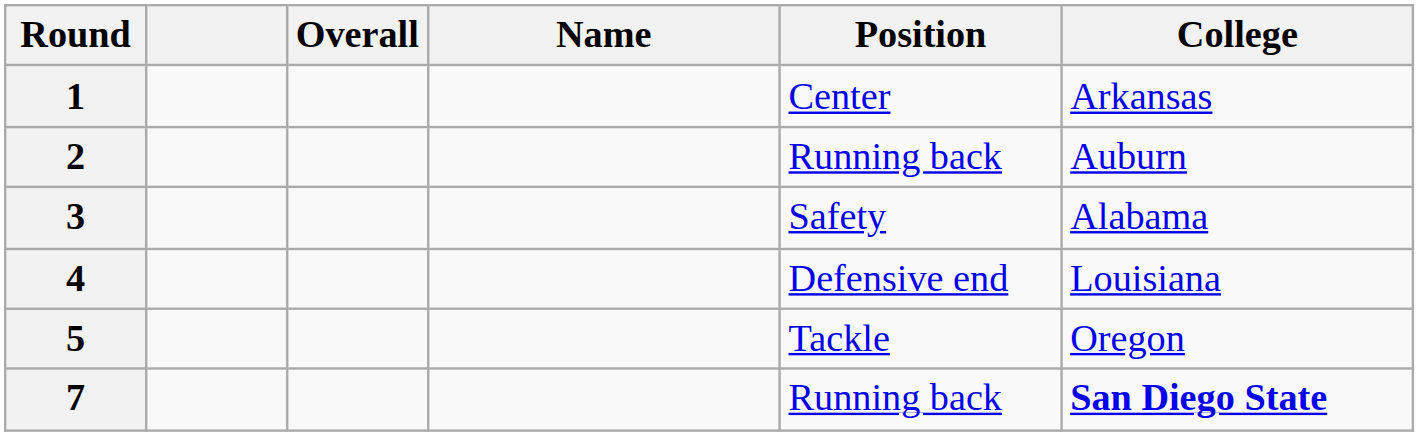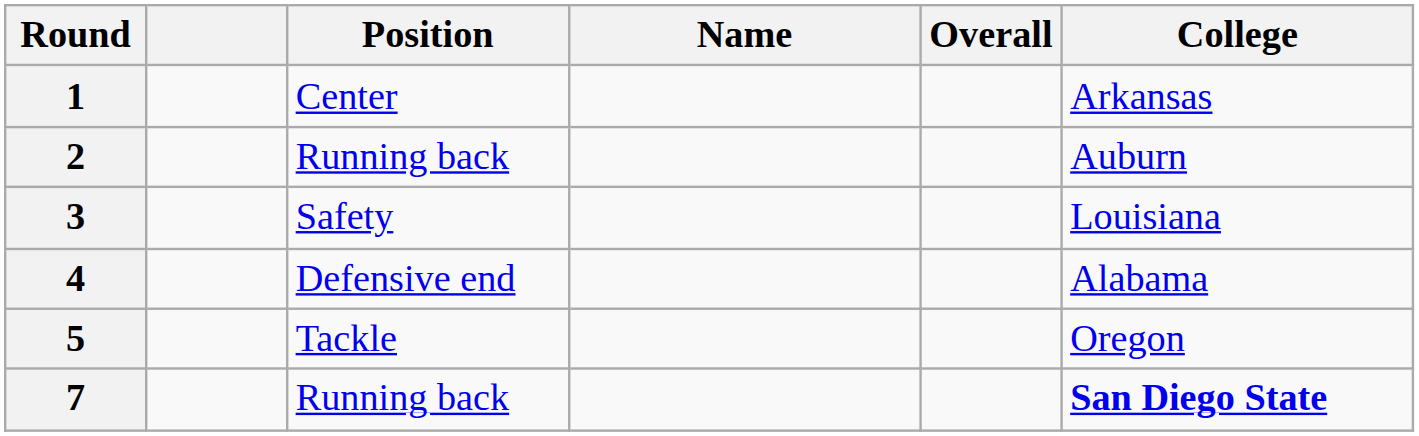columns swapped: (357, 34) <-> (921, 34)
(1139, 216) Alabama -> (1146, 216) Louisiana
(1146, 277) Louisiana -> (1139, 277) Alabama
